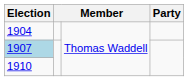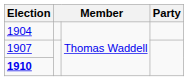(19, 48) lightblue background -> (19, 48) no background
(19, 66) normal -> (19, 66) bold
